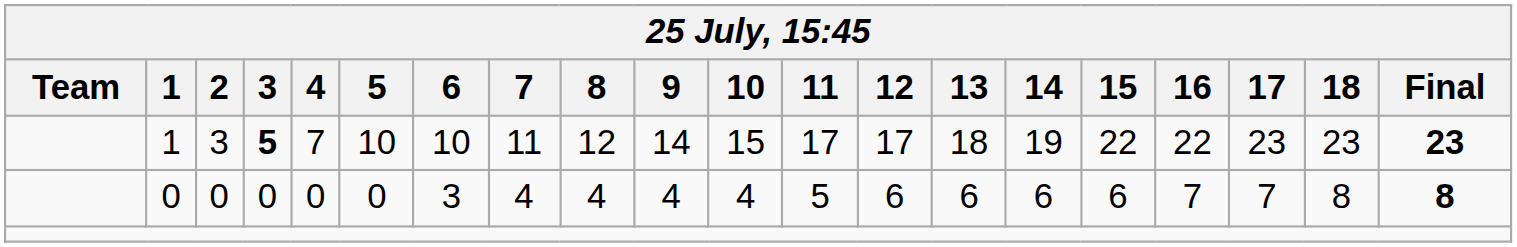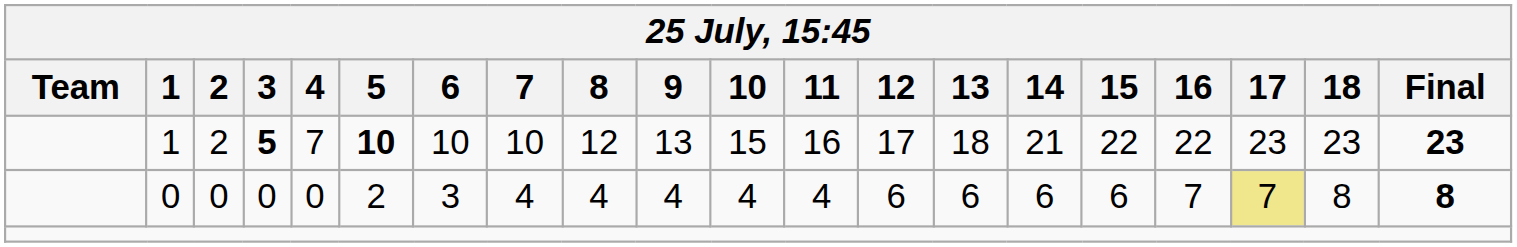(219, 142) 3 -> (219, 142) 2
(377, 142) normal -> (376, 142) bold
(524, 142) 11 -> (525, 142) 10
(671, 142) 14 -> (673, 142) 13
(820, 142) 17 -> (822, 142) 16
(1043, 142) 19 -> (1045, 142) 21
(377, 197) 0 -> (376, 197) 2
(820, 197) 5 -> (822, 197) 4
(1267, 197) no background -> (1268, 197) khaki background
